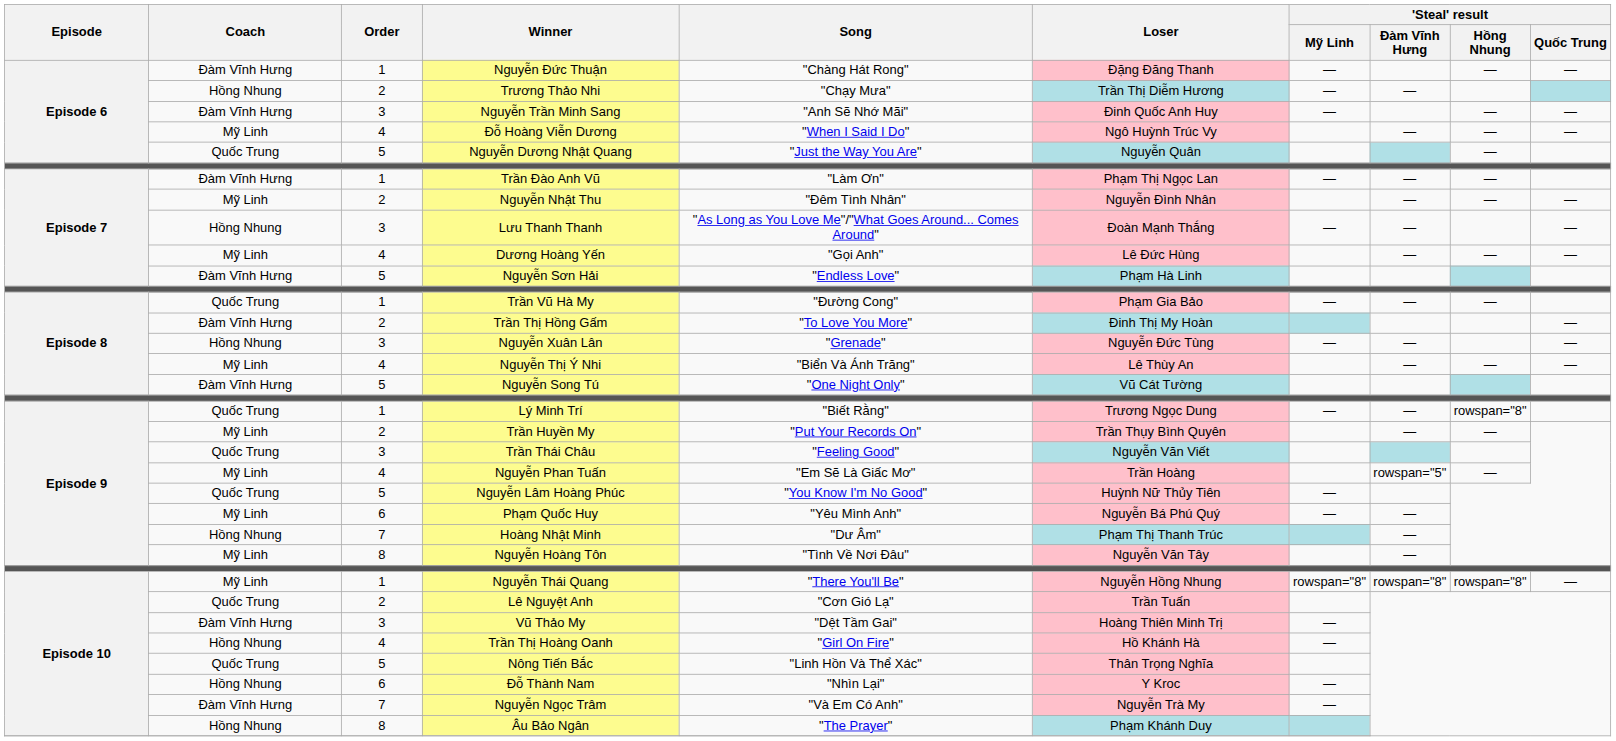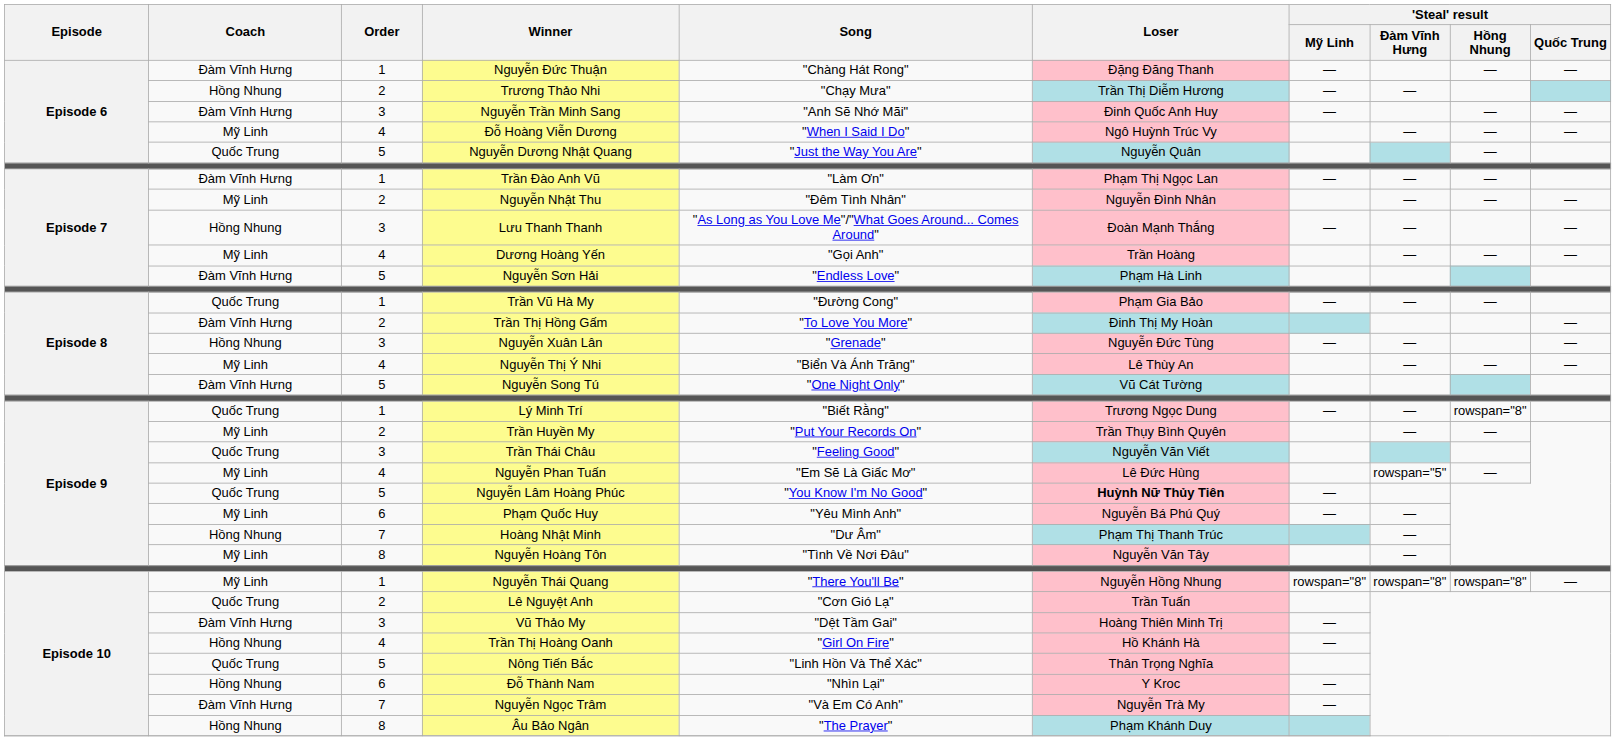(1161, 255) Lê Đức Hùng -> (1161, 255) Trần Hoàng
(1161, 472) Trần Hoàng -> (1161, 472) Lê Đức Hùng
(1161, 493) normal -> (1161, 493) bold
